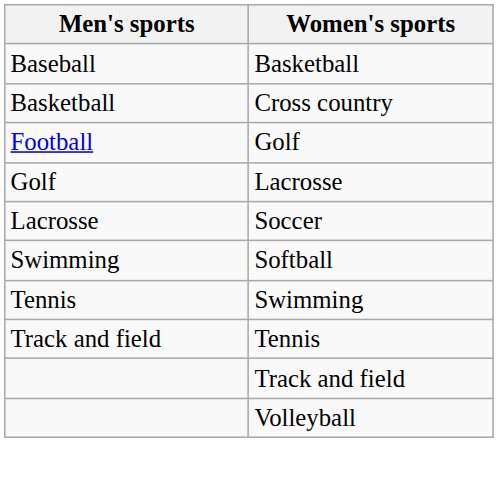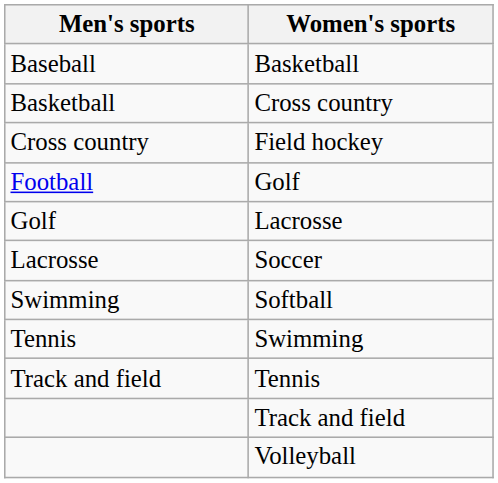+ row: (319, 142)
